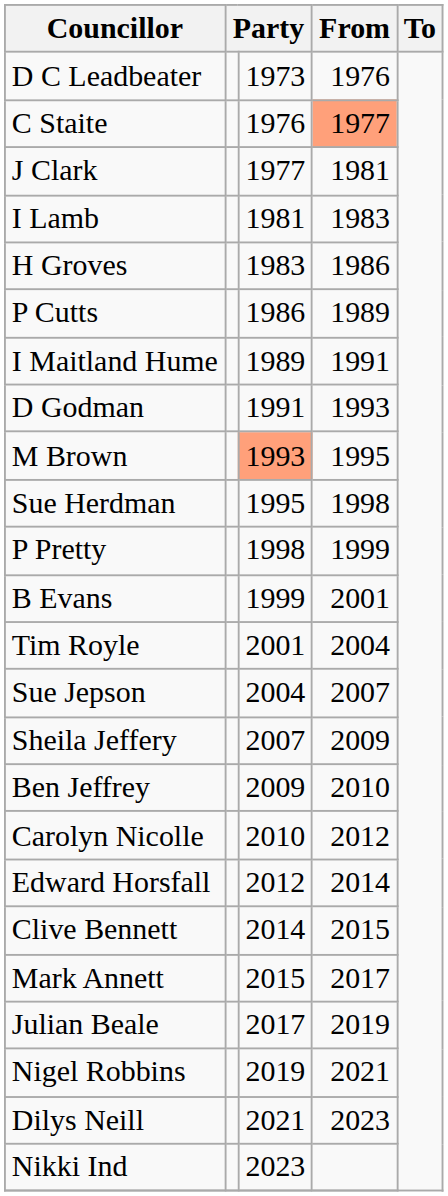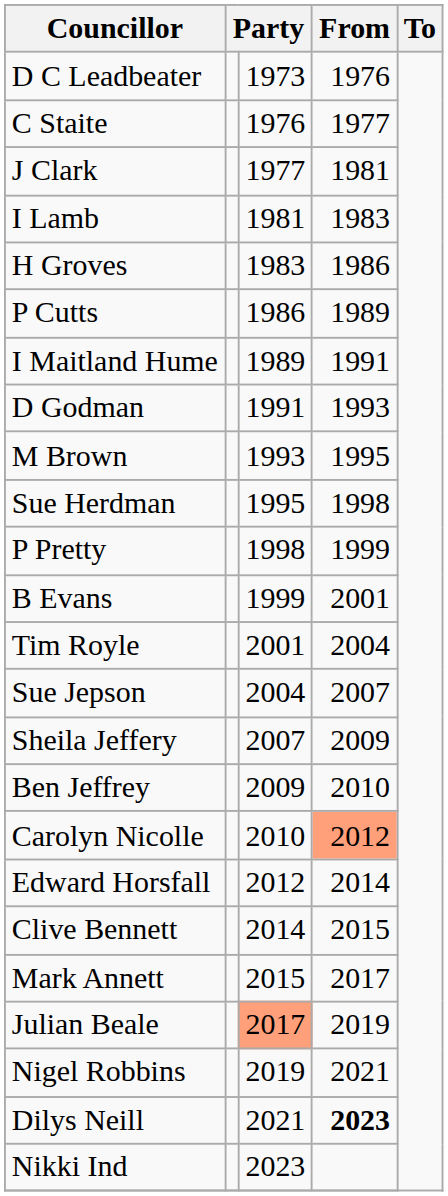(360, 123) lightsalmon background -> (360, 123) no background
(275, 455) lightsalmon background -> (275, 455) no background
(360, 834) no background -> (360, 834) lightsalmon background
(275, 1024) no background -> (275, 1024) lightsalmon background
(360, 1119) normal -> (360, 1119) bold
